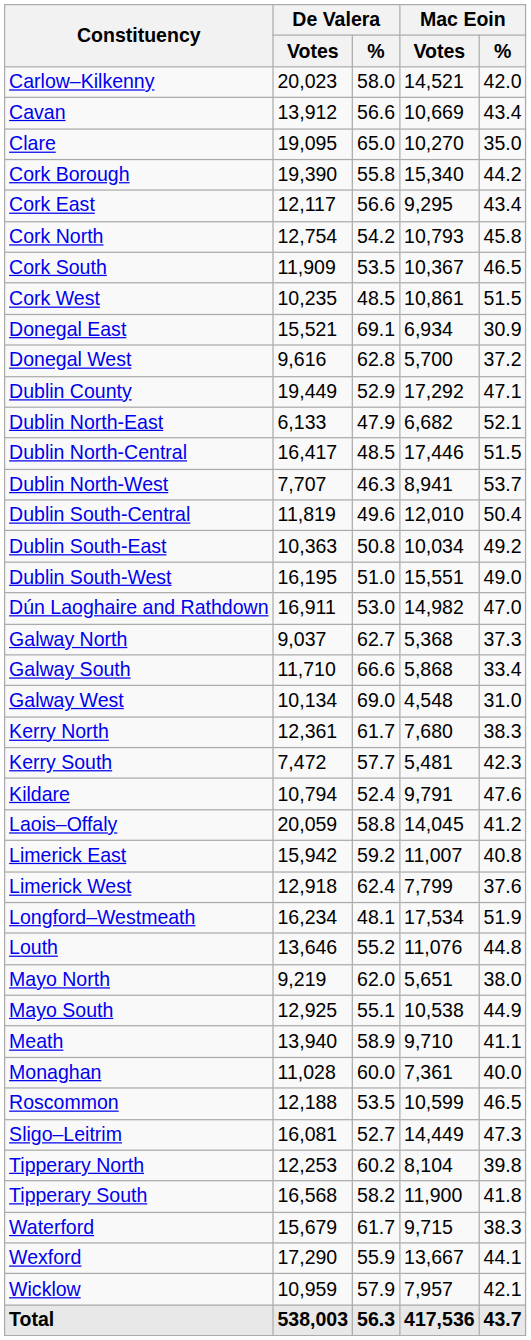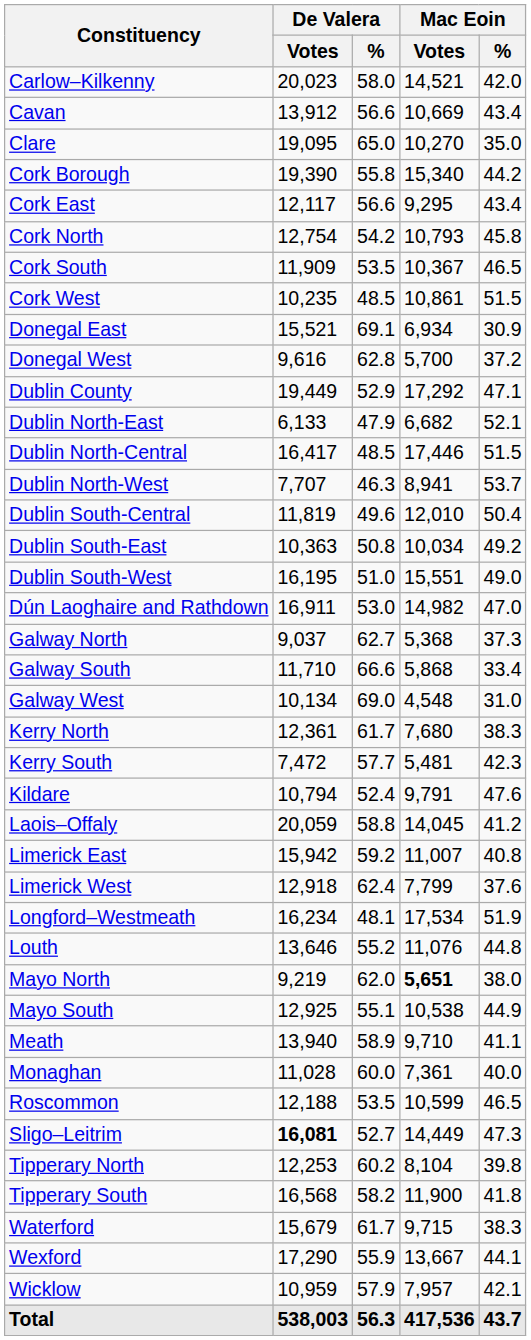(428, 979) normal -> (428, 979) bold
(307, 1134) normal -> (307, 1134) bold
